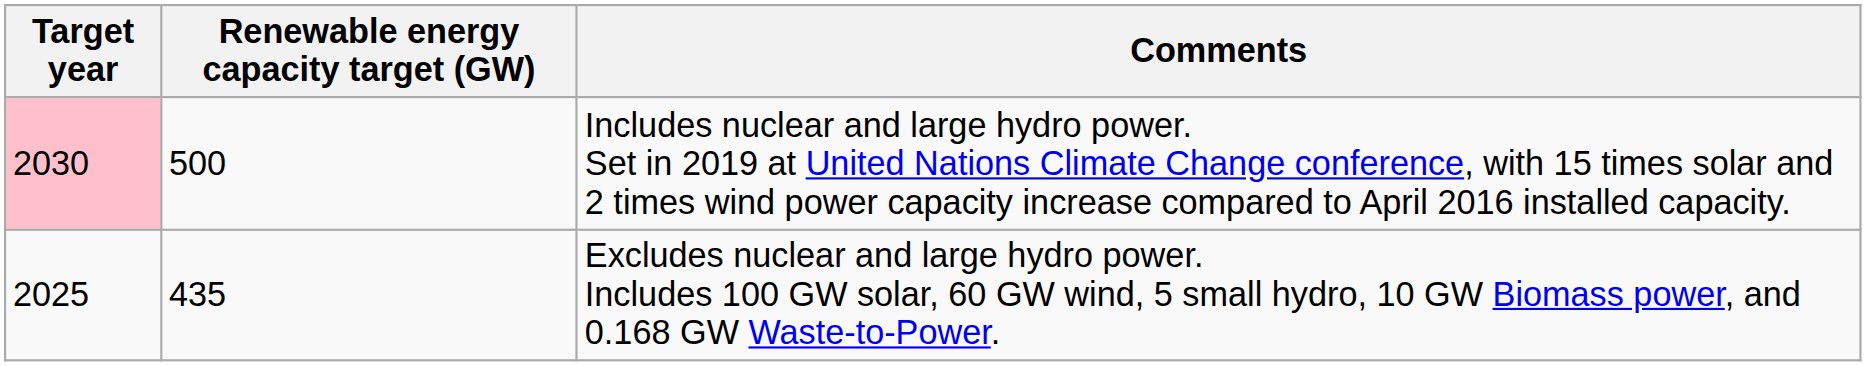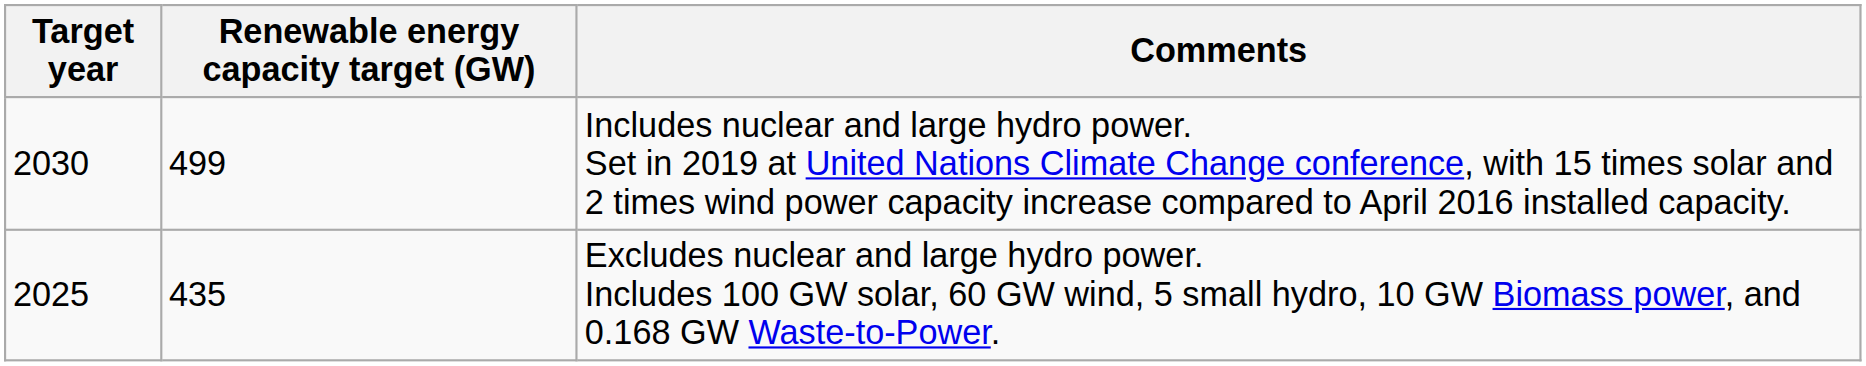(51, 162) pink background -> (51, 162) no background
(198, 162) 500 -> (198, 162) 499
